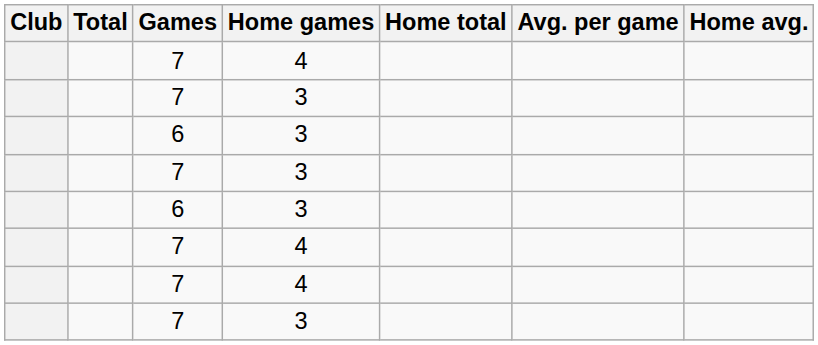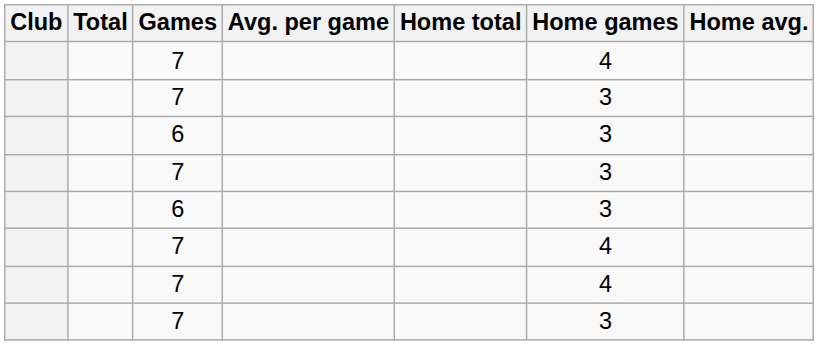columns swapped: (598, 23) <-> (301, 23)
